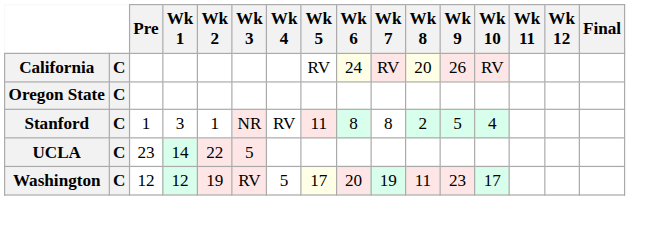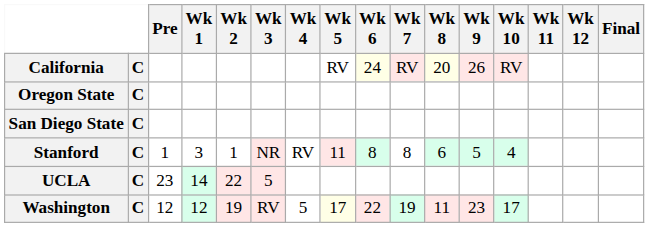+ row: (66, 124)
(423, 124) 2 -> (442, 152) 6
(353, 180) 20 -> (372, 208) 22
